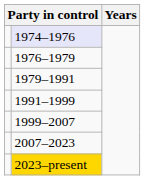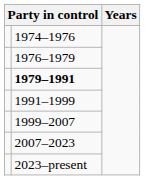(45, 36) lavender background -> (45, 36) no background
(45, 79) normal -> (45, 79) bold
(51, 164) gold background -> (51, 164) no background
